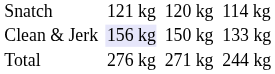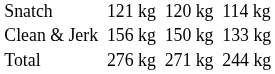(131, 35) lavender background -> (131, 35) no background
